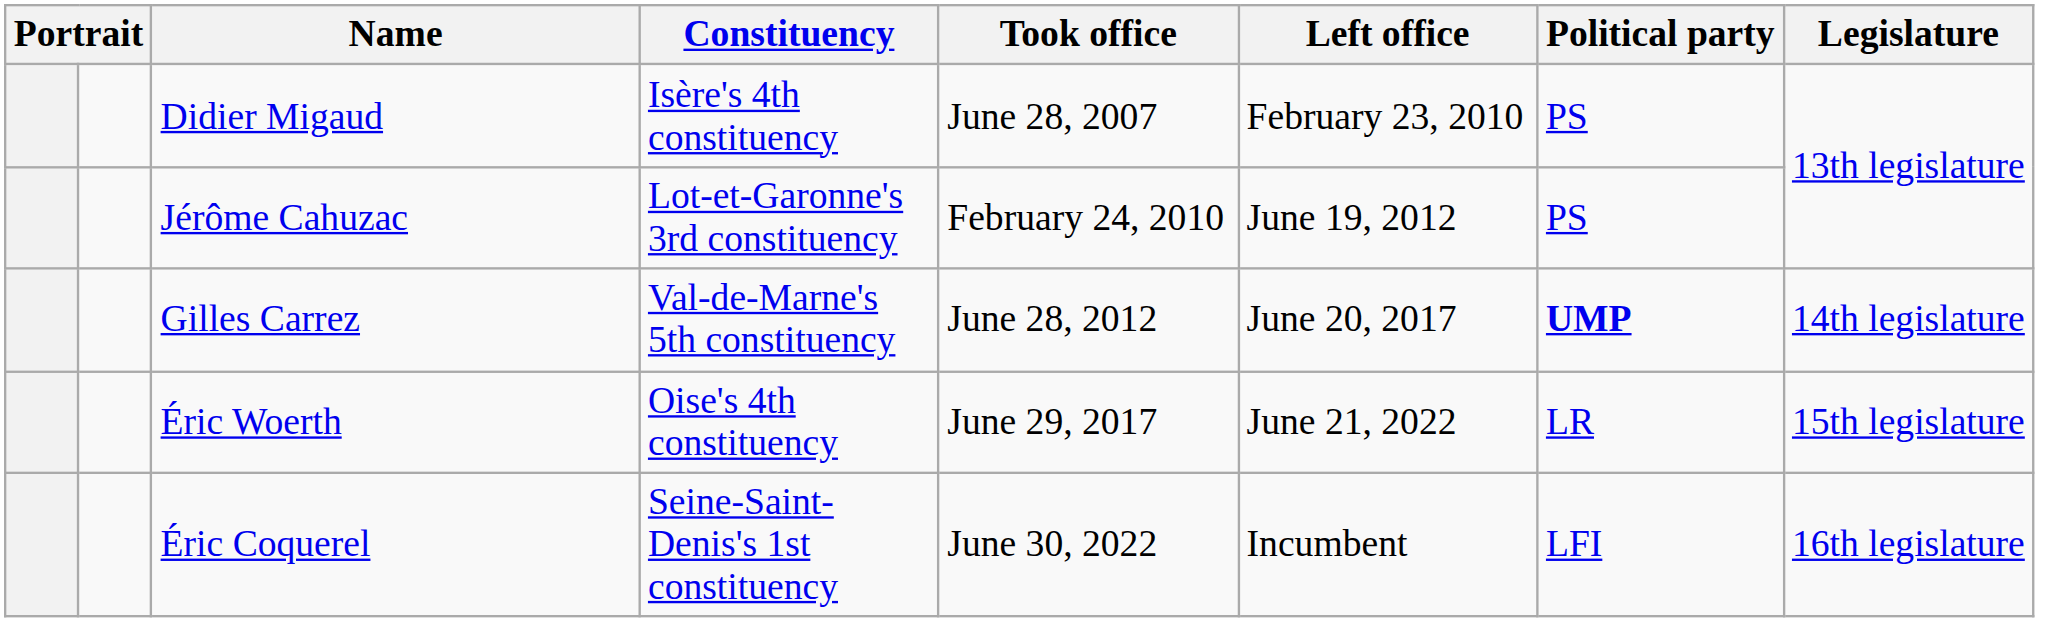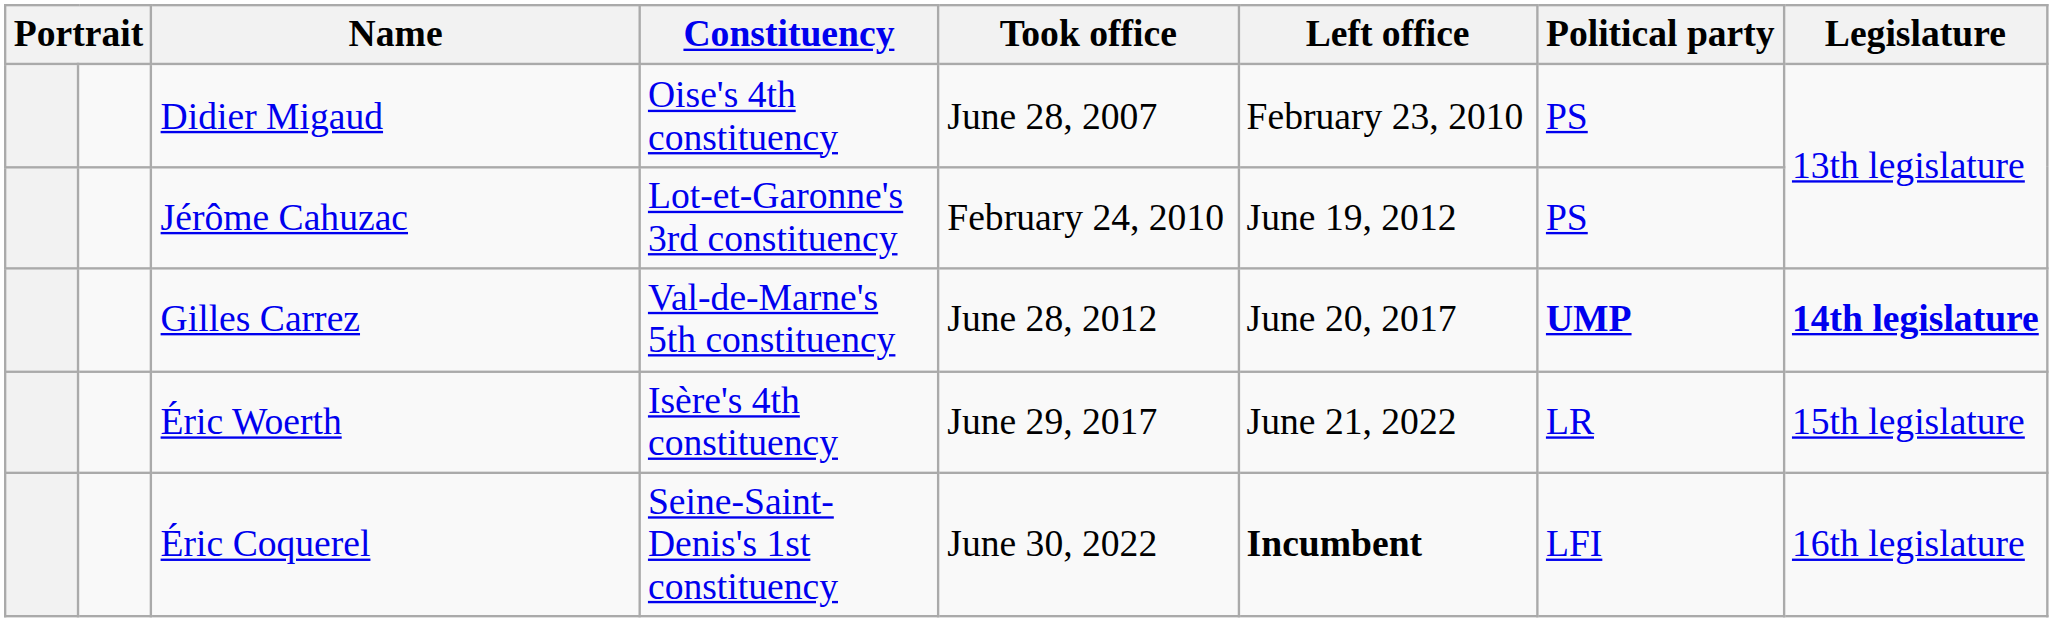(743, 115) Isère's 4th constituency -> (743, 115) Oise's 4th constituency
(1908, 318) normal -> (1915, 318) bold
(743, 420) Oise's 4th constituency -> (743, 420) Isère's 4th constituency
(1327, 543) normal -> (1334, 543) bold
